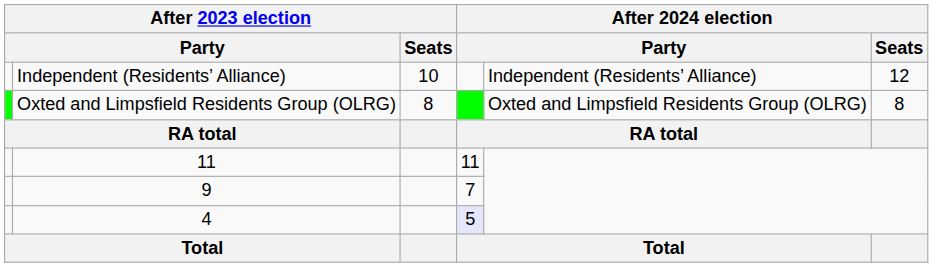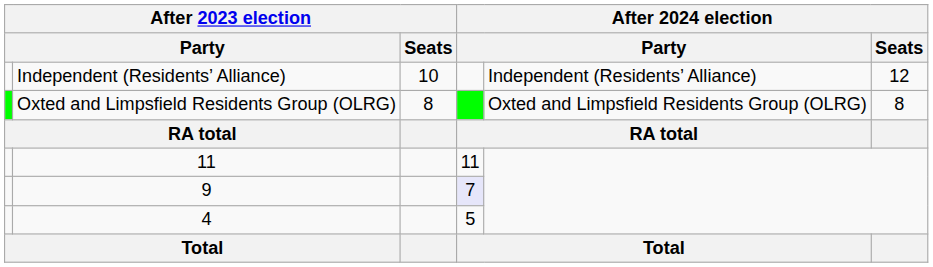(470, 190) no background -> (470, 190) lavender background
(470, 219) lavender background -> (470, 219) no background
